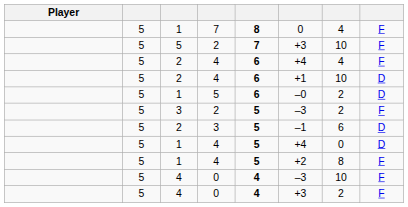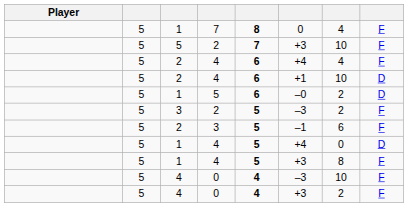(382, 128) D -> (382, 128) F
(300, 161) +2 -> (300, 161) +3
